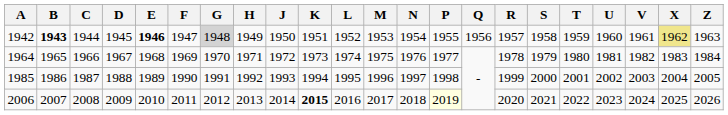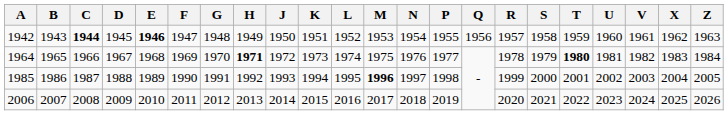(53, 36) bold -> (53, 36) normal
(86, 36) normal -> (86, 36) bold
(217, 36) lightgrey background -> (217, 36) no background
(674, 36) khaki background -> (674, 36) no background
(250, 57) normal -> (250, 57) bold
(576, 57) normal -> (576, 57) bold
(380, 78) normal -> (380, 78) bold
(315, 99) bold -> (315, 99) normal
(446, 99) lightyellow background -> (446, 99) no background
